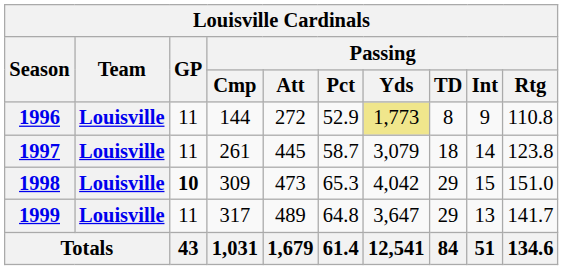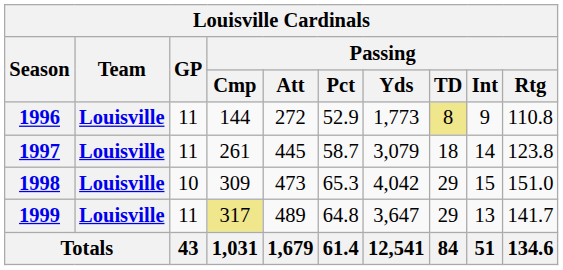(396, 118) khaki background -> (396, 118) no background
(448, 118) no background -> (448, 118) khaki background
(188, 183) bold -> (188, 183) normal
(235, 215) no background -> (235, 215) khaki background
